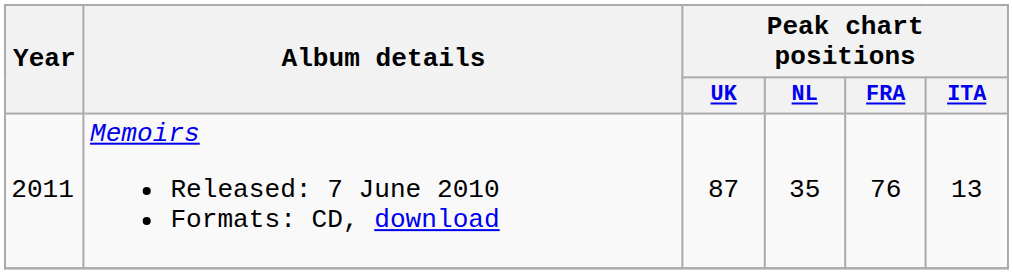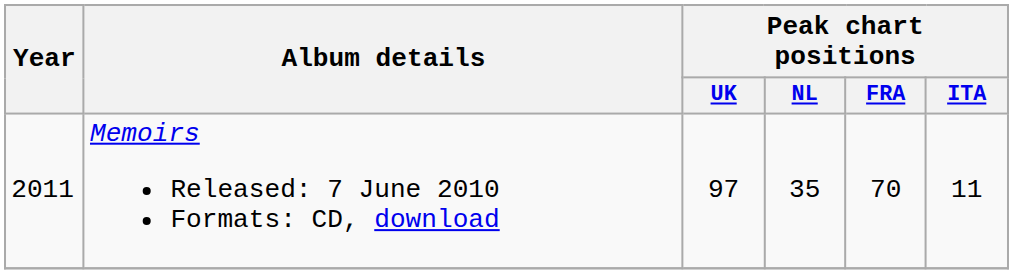(724, 190) 87 -> (724, 190) 97
(886, 190) 76 -> (886, 190) 70
(967, 190) 13 -> (967, 190) 11
